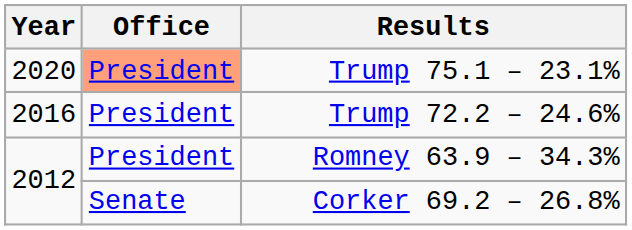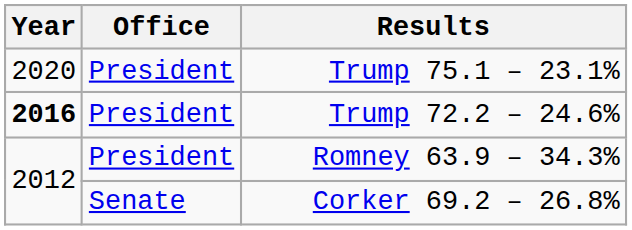(162, 71) lightsalmon background -> (162, 71) no background
(44, 115) normal -> (44, 115) bold
